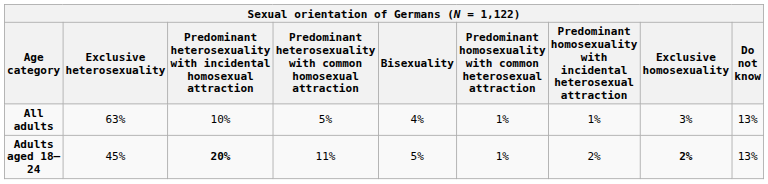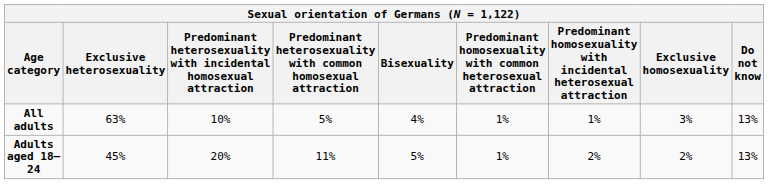(220, 157) bold -> (220, 157) normal
(686, 157) bold -> (686, 157) normal
